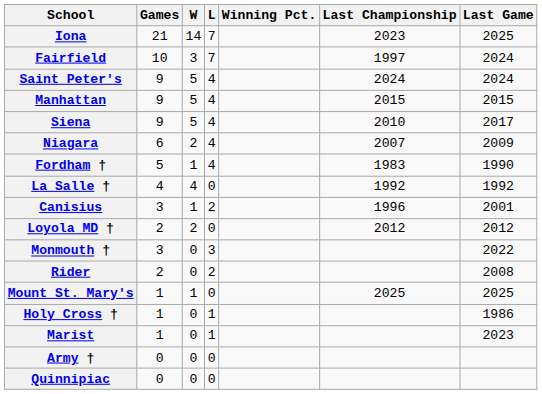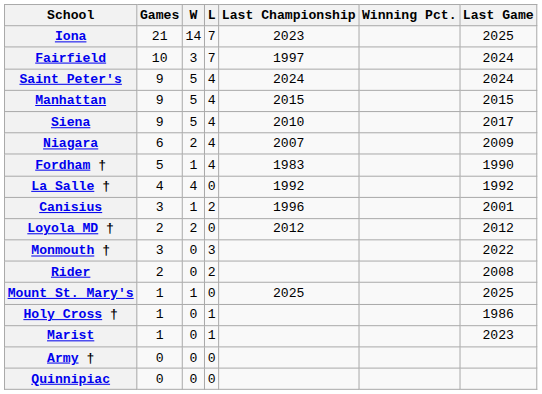columns swapped: (269, 15) <-> (390, 15)
